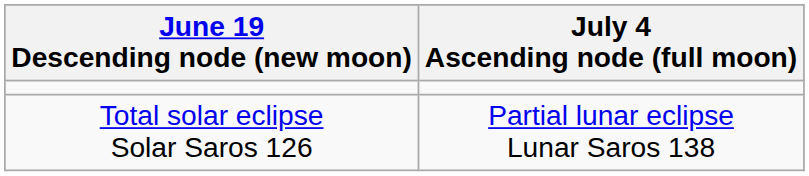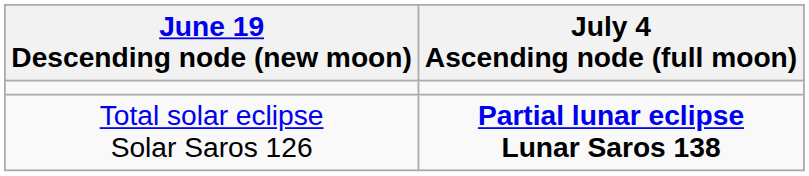(611, 131) normal -> (611, 131) bold
